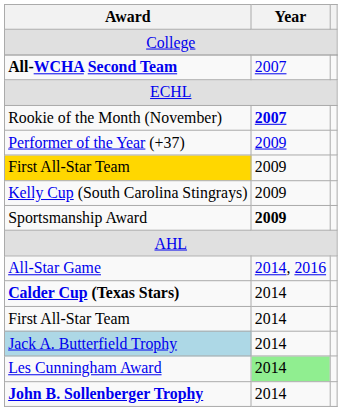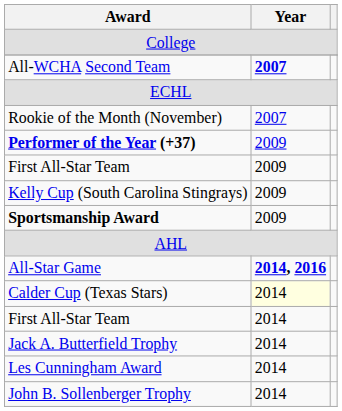(93, 67) bold -> (89, 67) normal
(271, 67) normal -> (271, 67) bold
(271, 117) bold -> (271, 117) normal
(96, 142) normal -> (102, 142) bold
(69, 167) gold background -> (69, 167) no background
(78, 218) normal -> (83, 218) bold
(271, 218) bold -> (271, 218) normal
(290, 268) normal -> (290, 268) bold
(94, 293) bold -> (88, 293) normal
(271, 293) no background -> (271, 293) lightyellow background
(93, 343) lightblue background -> (93, 343) no background
(271, 368) lightgreen background -> (271, 368) no background
(106, 393) bold -> (100, 393) normal
